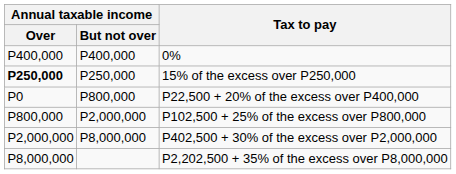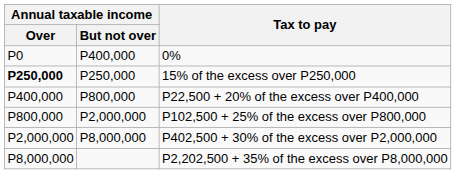(35, 55) P400,000 -> (15, 55) P0
(15, 96) P0 -> (35, 96) P400,000
